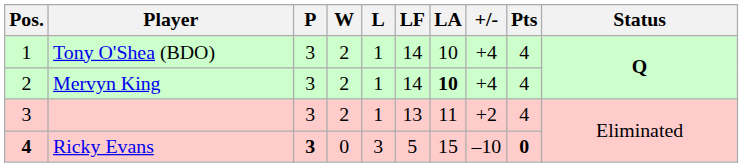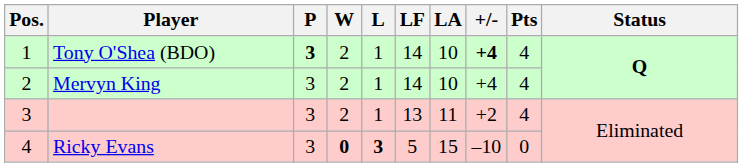(310, 51) normal -> (310, 51) bold
(486, 51) normal -> (486, 51) bold
(448, 83) bold -> (448, 83) normal
(27, 146) bold -> (27, 146) normal
(310, 146) bold -> (310, 146) normal
(344, 146) normal -> (344, 146) bold
(378, 146) normal -> (378, 146) bold
(524, 146) bold -> (524, 146) normal
